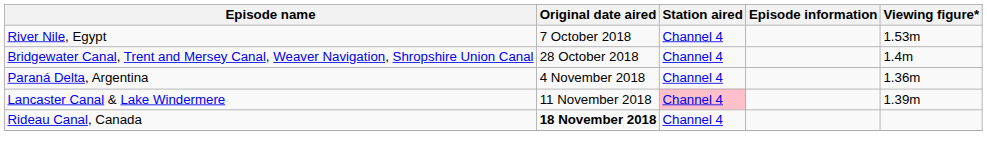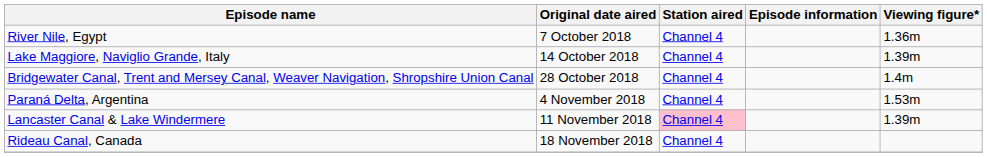(902, 36) 1.53m -> (902, 36) 1.36m
+ row: (119, 57)
(902, 78) 1.36m -> (902, 99) 1.53m
(598, 120) bold -> (596, 141) normal
